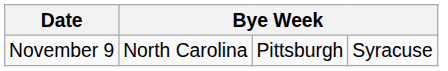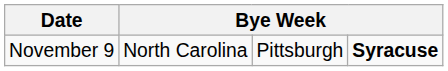(393, 51) normal -> (395, 51) bold
